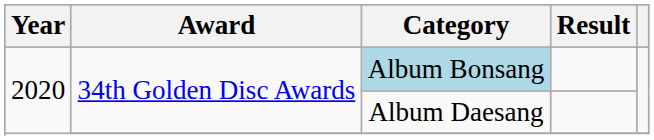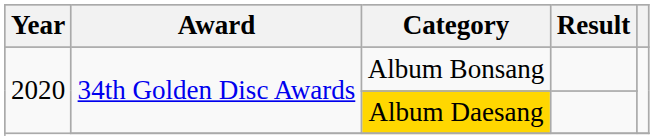(456, 68) lightblue background -> (456, 68) no background
(456, 111) no background -> (456, 111) gold background
